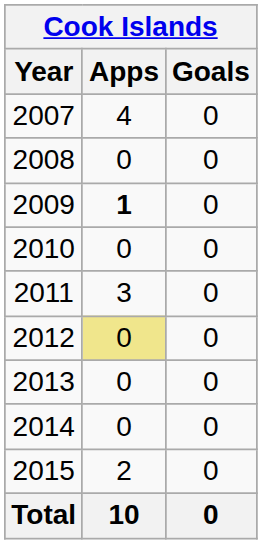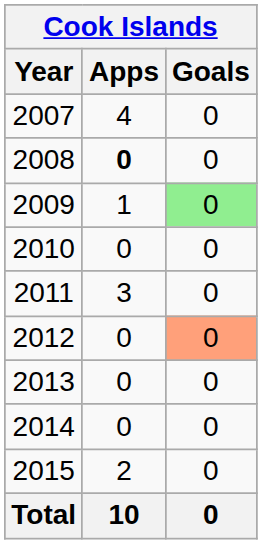(124, 159) normal -> (124, 159) bold
(124, 204) bold -> (124, 204) normal
(211, 204) no background -> (211, 204) lightgreen background
(124, 337) khaki background -> (124, 337) no background
(211, 337) no background -> (211, 337) lightsalmon background
